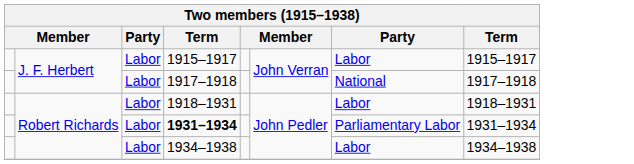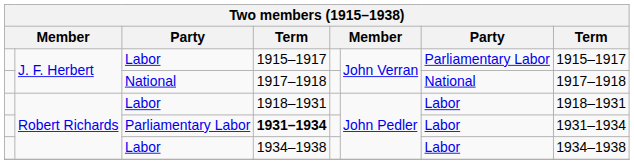(353, 59) Labor -> (487, 59) Parliamentary Labor
(143, 81) Labor -> (150, 81) National
(143, 125) Labor -> (188, 125) Parliamentary Labor
(397, 125) Parliamentary Labor -> (442, 125) Labor
